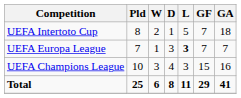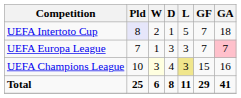(138, 31) no background -> (138, 31) lavender background
(186, 48) bold -> (186, 48) normal
(225, 48) no background -> (225, 48) pink background
(156, 66) no background -> (156, 66) lightyellow background
(186, 66) no background -> (186, 66) khaki background
